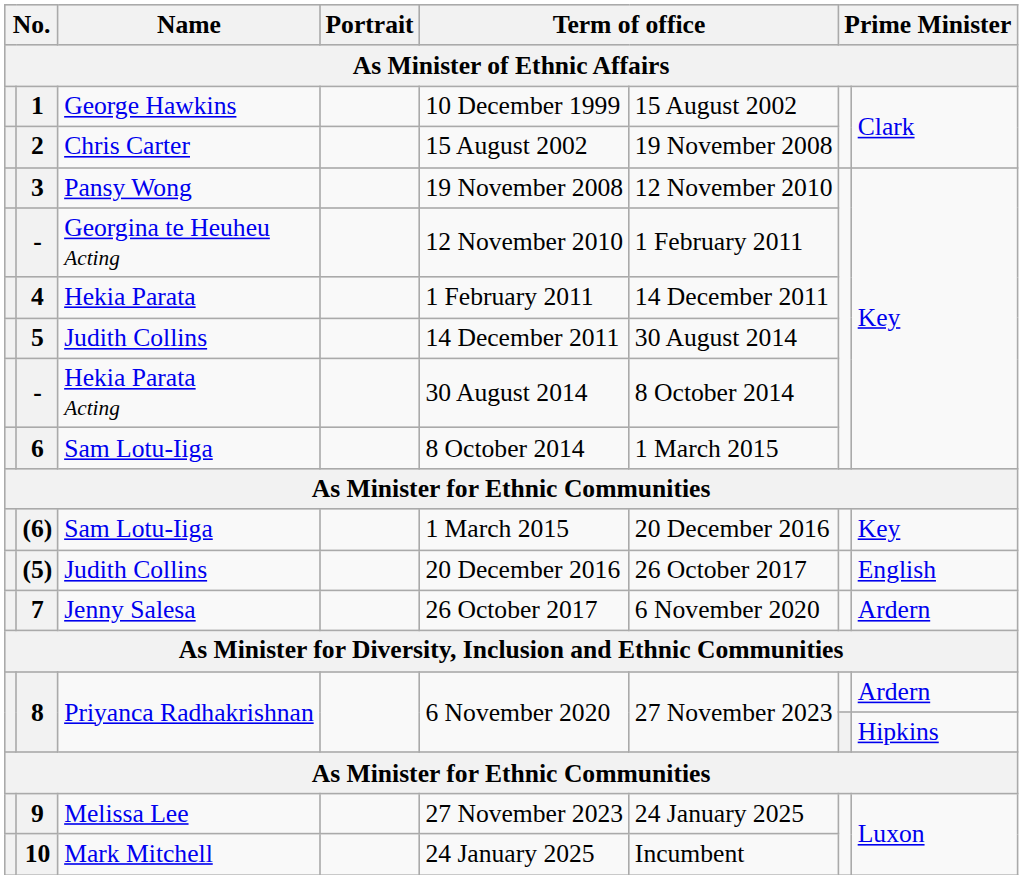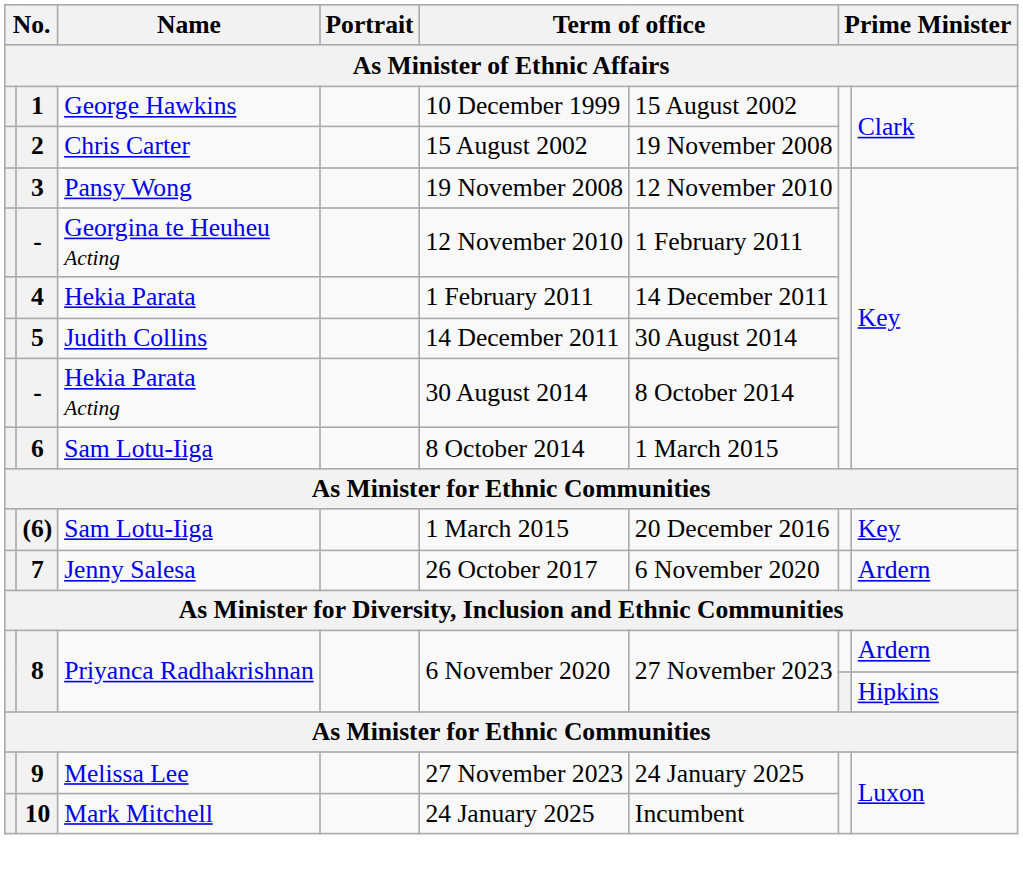- row: (37, 569)
